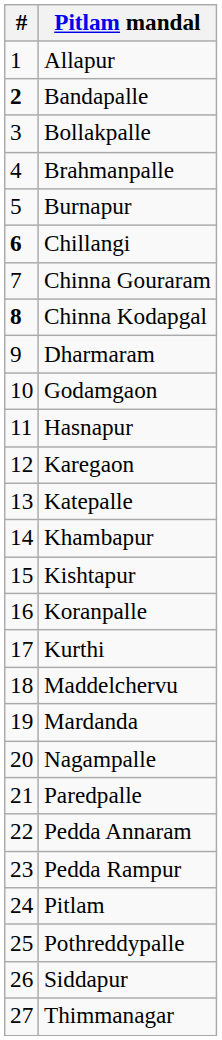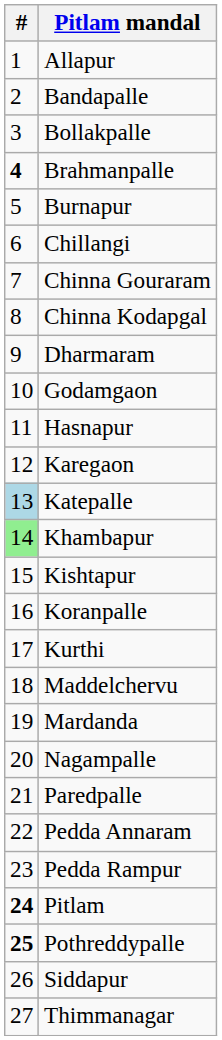(16, 96) bold -> (16, 96) normal
(16, 170) normal -> (16, 170) bold
(16, 243) bold -> (16, 243) normal
(16, 317) bold -> (16, 317) normal
(22, 501) no background -> (22, 501) lightblue background
(22, 538) no background -> (22, 538) lightgreen background
(22, 905) normal -> (22, 905) bold
(22, 942) normal -> (22, 942) bold
